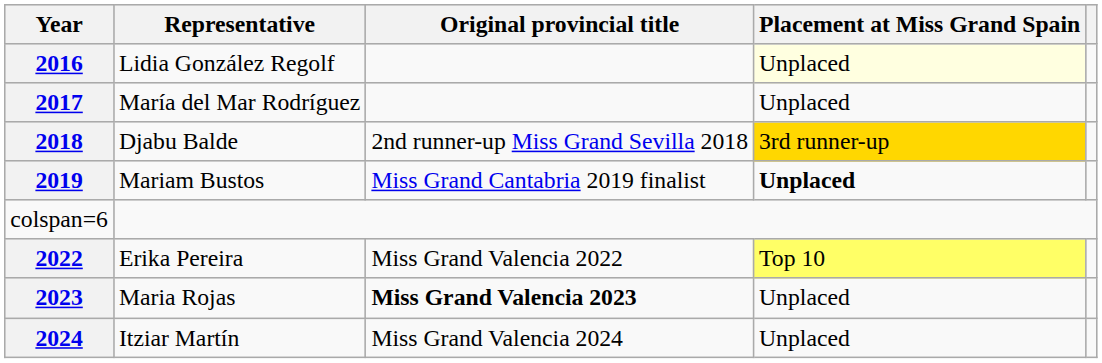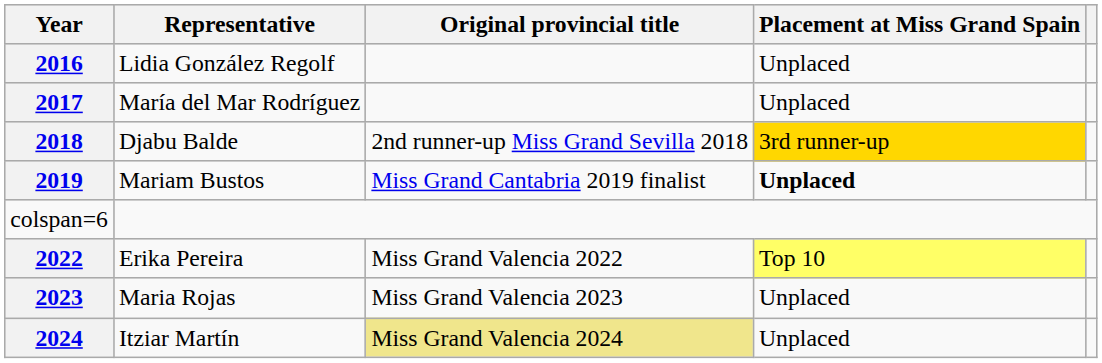(804, 63) lightyellow background -> (804, 63) no background
(504, 297) bold -> (497, 297) normal
(497, 337) no background -> (497, 337) khaki background
